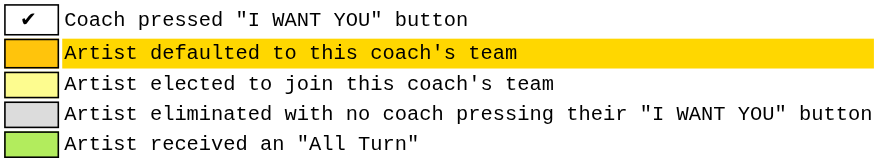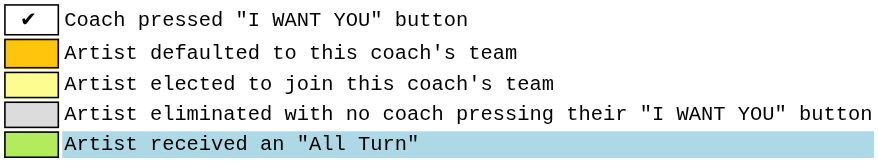(291, 54) gold background -> (291, 54) no background
(242, 145) no background -> (242, 145) lightblue background
